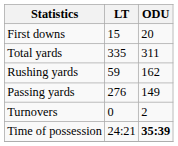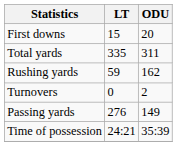rows swapped: (41, 92) <-> (32, 111)
(156, 131) bold -> (155, 131) normal
